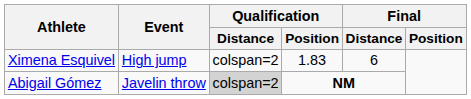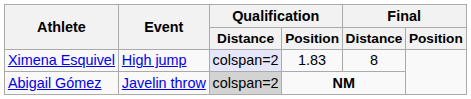(246, 60) no background -> (246, 60) lavender background
(374, 60) 6 -> (374, 60) 8
